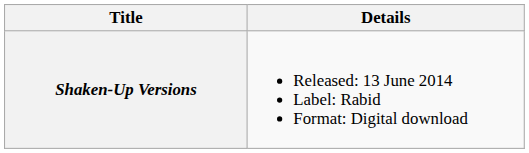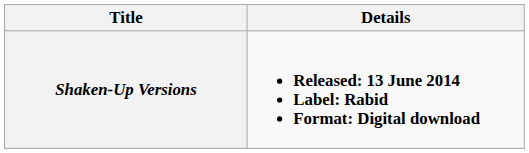(386, 99) normal -> (386, 99) bold
